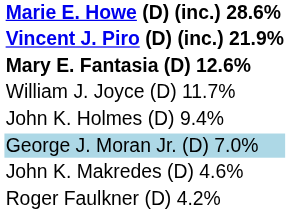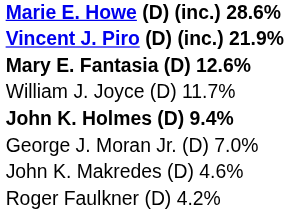(115, 118) normal -> (120, 118) bold
(132, 145) lightblue background -> (132, 145) no background
